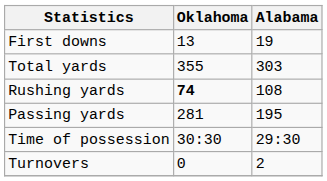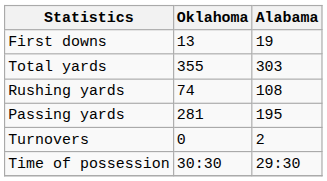(186, 91) bold -> (186, 91) normal
rows swapped: (49, 164) <-> (89, 140)
